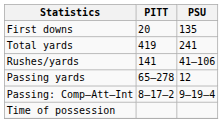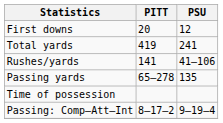(188, 29) 135 -> (185, 29) 12
(185, 78) 12 -> (188, 78) 135
rows swapped: (70, 94) <-> (61, 110)
